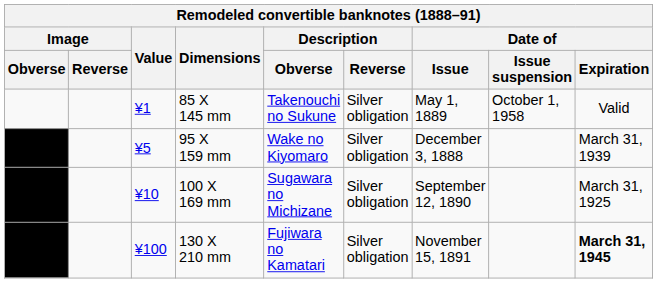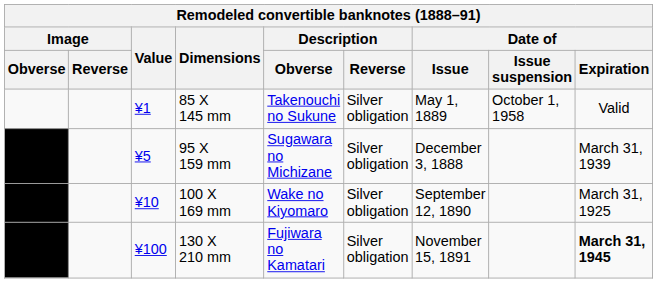(298, 147) Wake no Kiyomaro -> (300, 155) Sugawara no Michizane
(300, 194) Sugawara no Michizane -> (298, 203) Wake no Kiyomaro
